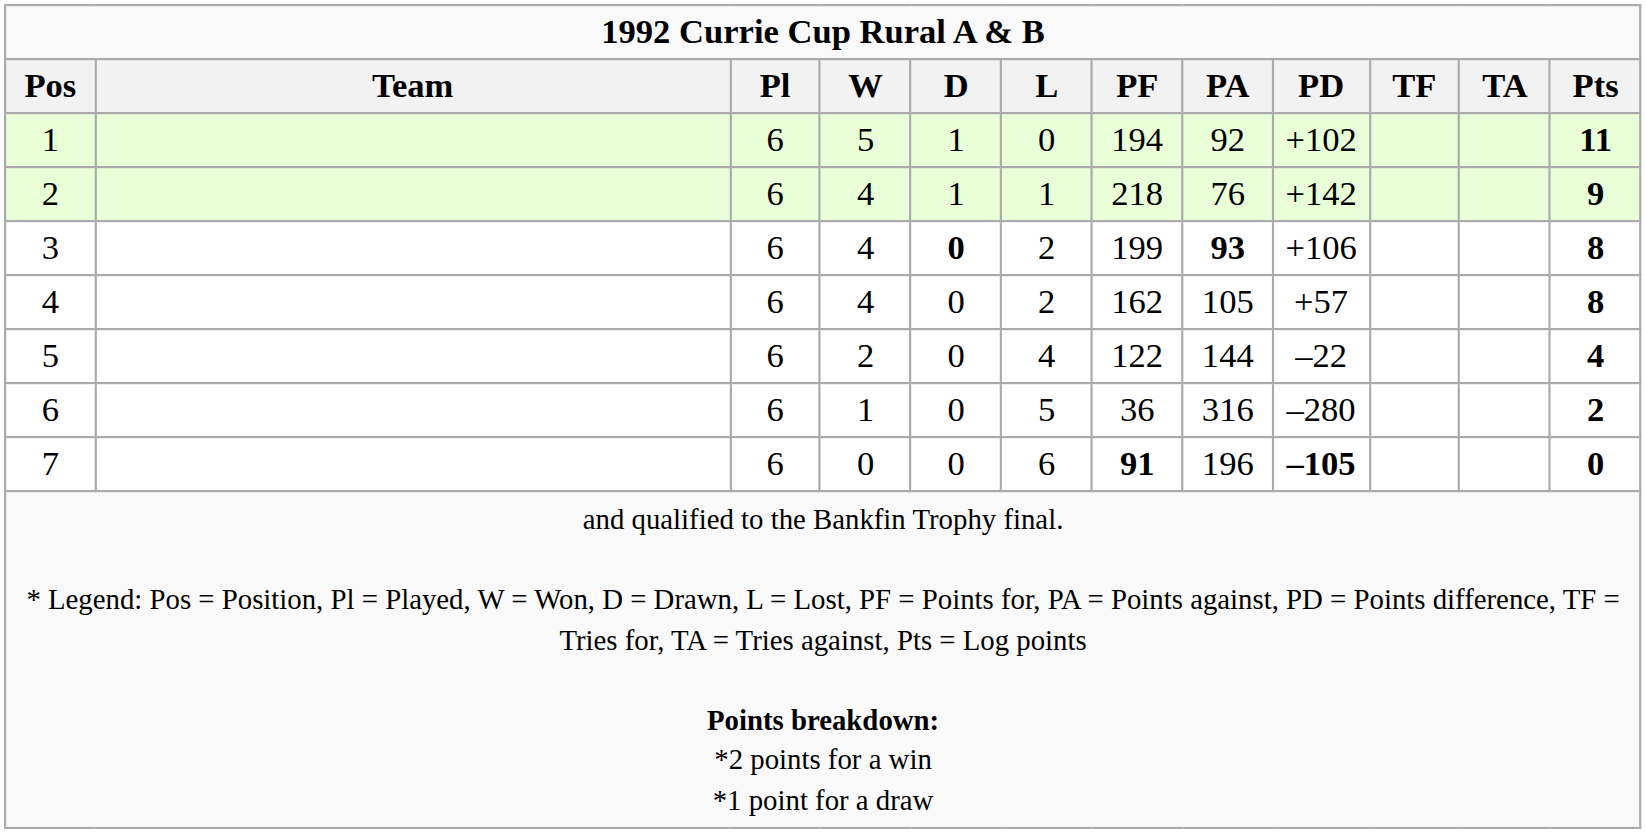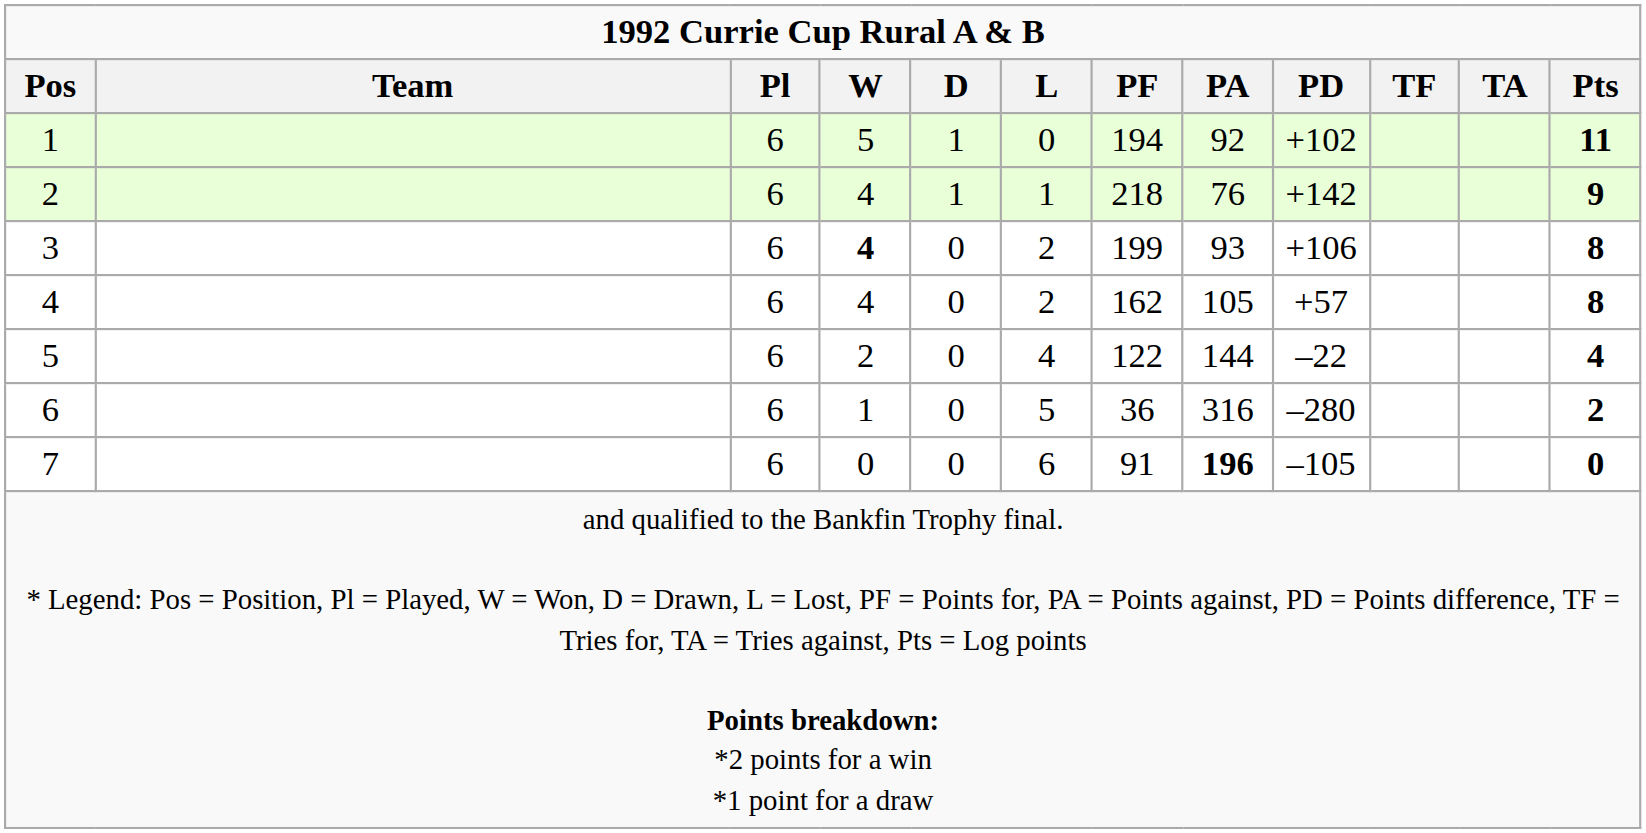(866, 247) normal -> (866, 247) bold
(956, 247) bold -> (956, 247) normal
(1228, 247) bold -> (1228, 247) normal
(1137, 463) bold -> (1137, 463) normal
(1228, 463) normal -> (1228, 463) bold
(1321, 463) bold -> (1321, 463) normal
